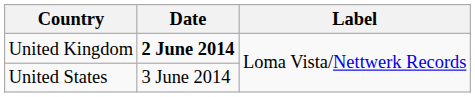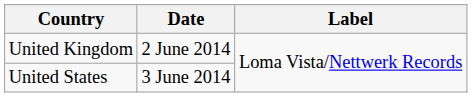(188, 48) bold -> (186, 48) normal
